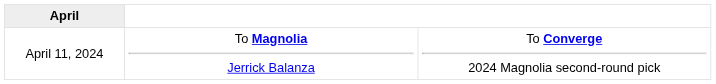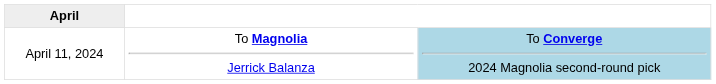(564, 53) no background -> (564, 53) lightblue background
